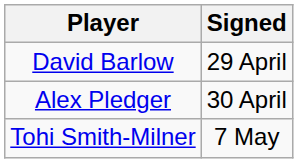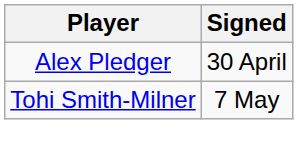- row: (103, 61)
